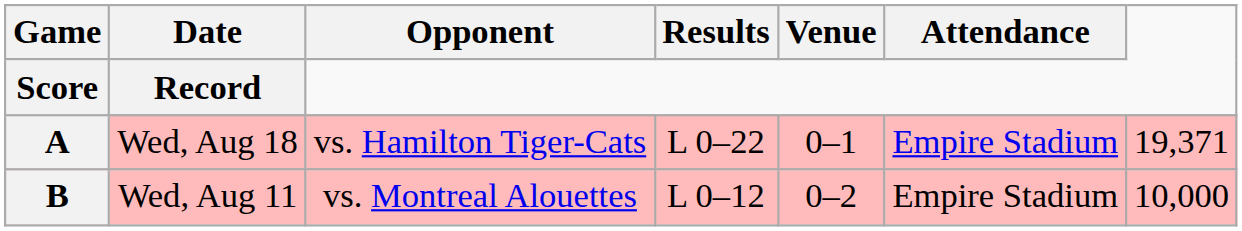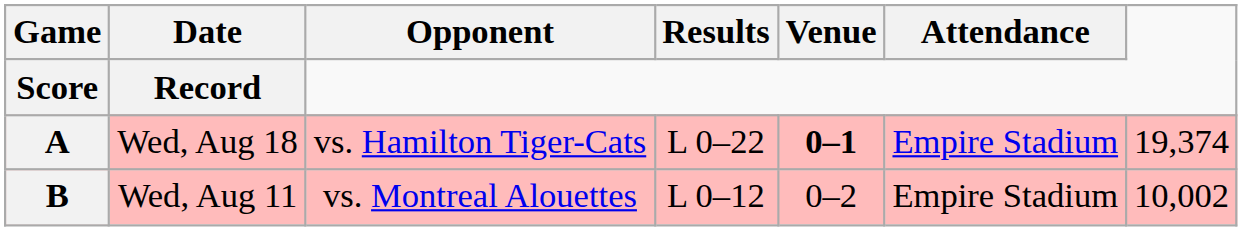(831, 141) normal -> (831, 141) bold
(1182, 141) 19,371 -> (1182, 141) 19,374
(1182, 196) 10,000 -> (1182, 196) 10,002
